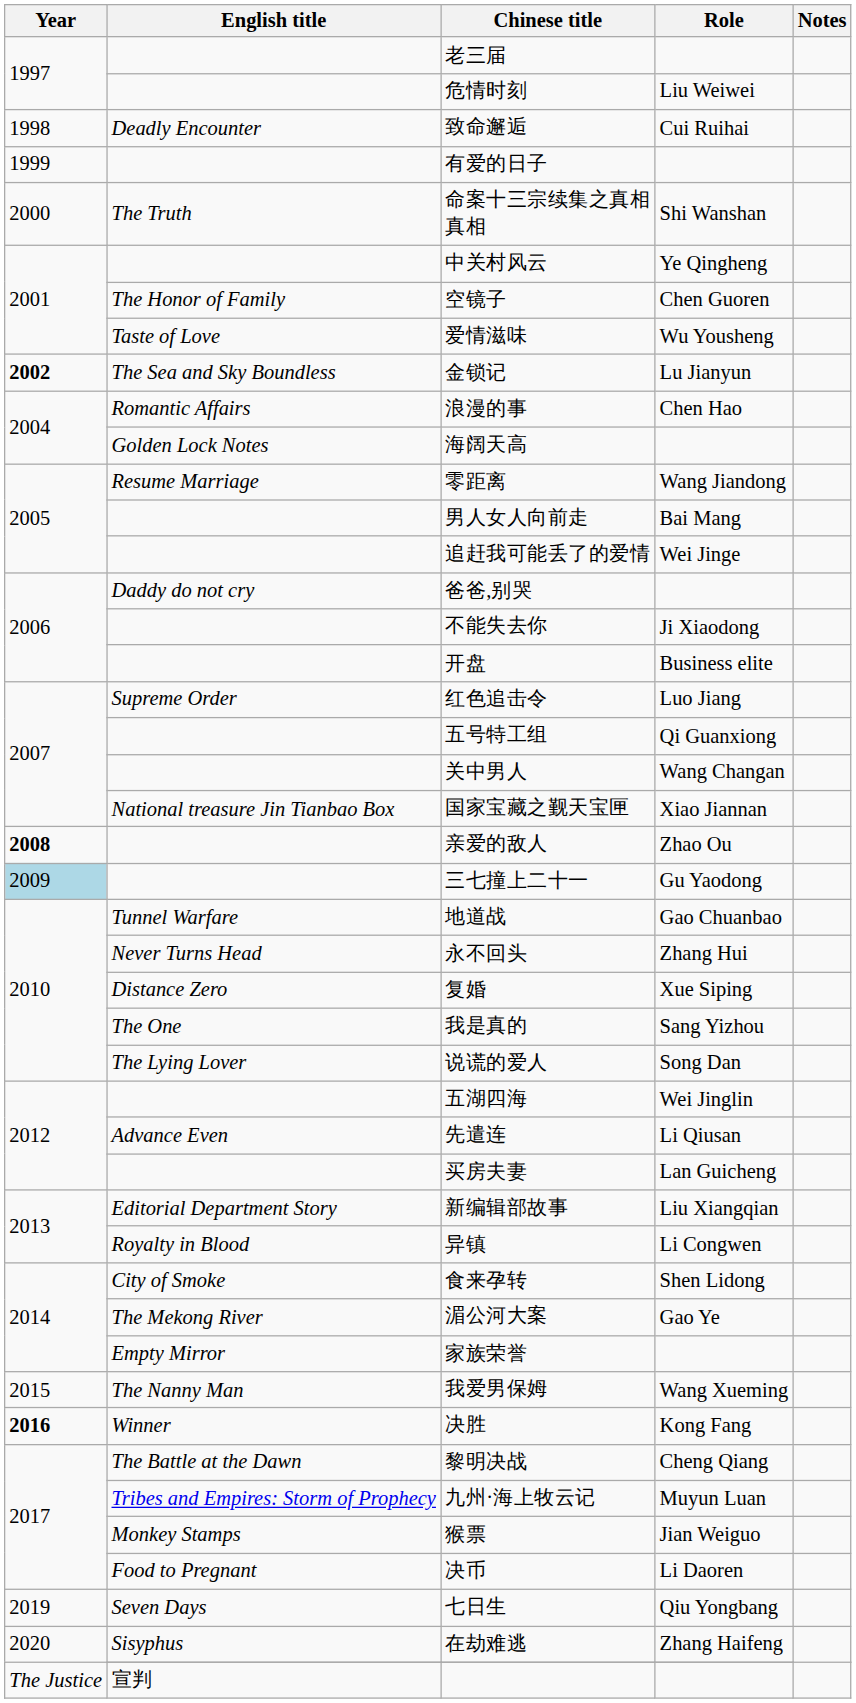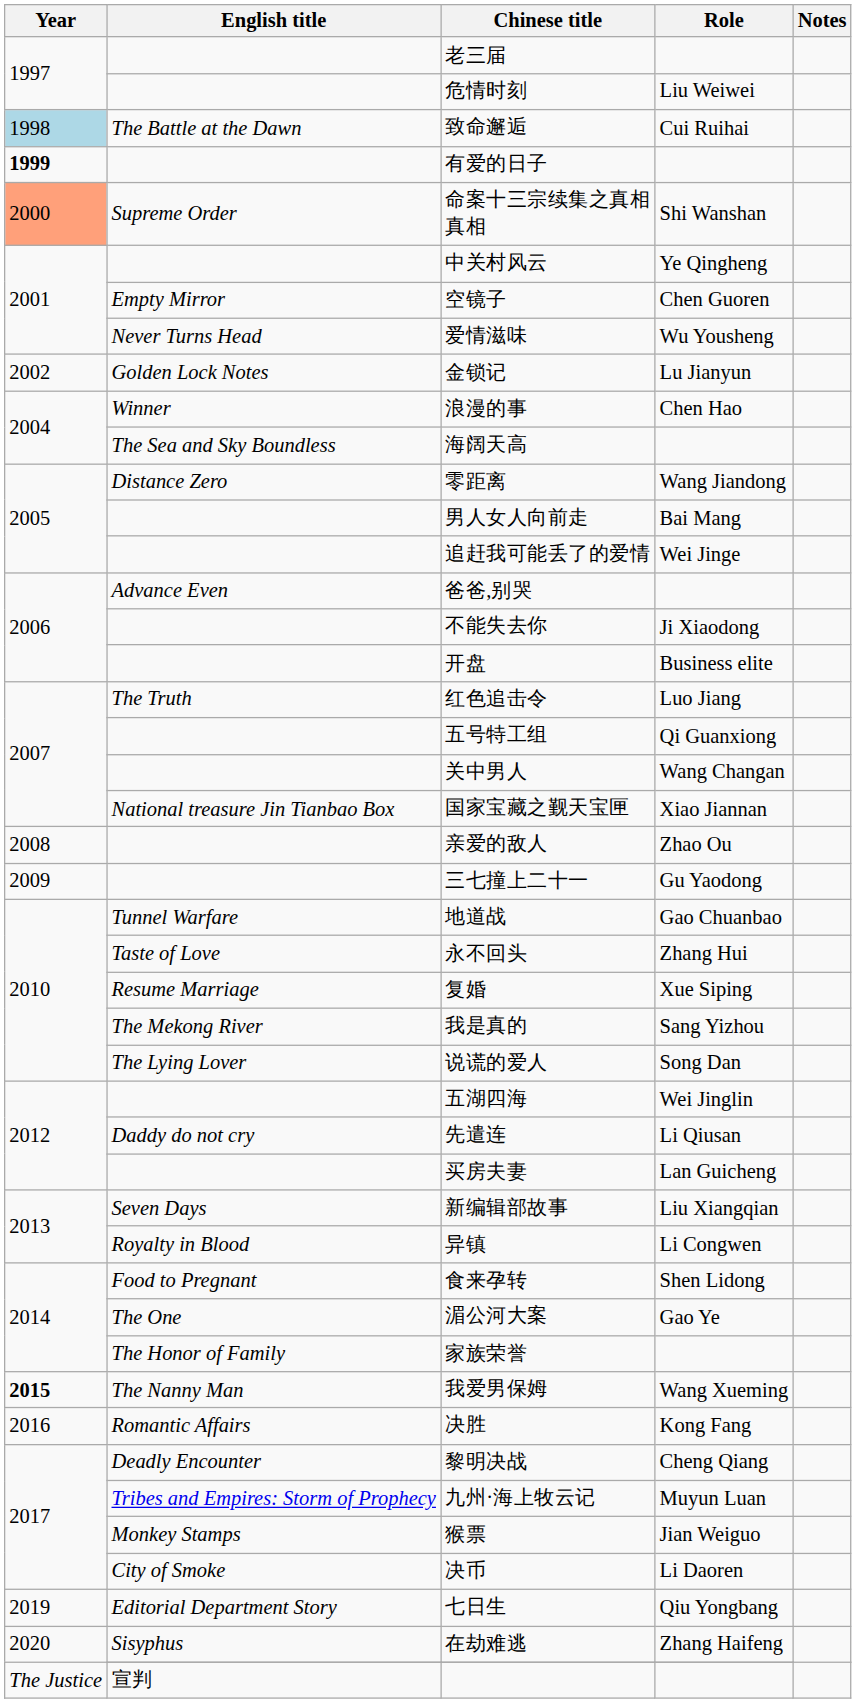(30, 127) no background -> (30, 127) lightblue background
(186, 127) Deadly Encounter -> (206, 127) The Battle at the Dawn
(30, 164) normal -> (30, 164) bold
(30, 213) no background -> (30, 213) lightsalmon background
(152, 213) The Truth -> (174, 213) Supreme Order
(198, 299) The Honor of Family -> (168, 299) Empty Mirror
(166, 336) Taste of Love -> (187, 336) Never Turns Head
(30, 372) bold -> (30, 372) normal
(224, 372) The Sea and Sky Boundless -> (190, 372) Golden Lock Notes
(181, 408) Romantic Affairs -> (141, 408) Winner
(190, 445) Golden Lock Notes -> (224, 445) The Sea and Sky Boundless
(185, 481) Resume Marriage -> (169, 481) Distance Zero
(183, 590) Daddy do not cry -> (170, 590) Advance Even
(174, 699) Supreme Order -> (152, 699) The Truth
(30, 844) bold -> (30, 844) normal
(30, 881) lightblue background -> (30, 881) no background
(187, 953) Never Turns Head -> (166, 953) Taste of Love
(169, 990) Distance Zero -> (185, 990) Resume Marriage
(146, 1026) The One -> (187, 1026) The Mekong River
(170, 1135) Advance Even -> (183, 1135) Daddy do not cry
(224, 1207) Editorial Department Story -> (159, 1207) Seven Days
(168, 1280) City of Smoke -> (184, 1280) Food to Pregnant
(187, 1316) The Mekong River -> (146, 1316) The One
(168, 1353) Empty Mirror -> (198, 1353) The Honor of Family
(30, 1389) normal -> (30, 1389) bold
(30, 1425) bold -> (30, 1425) normal
(141, 1425) Winner -> (181, 1425) Romantic Affairs
(206, 1462) The Battle at the Dawn -> (186, 1462) Deadly Encounter
(184, 1571) Food to Pregnant -> (168, 1571) City of Smoke
(159, 1607) Seven Days -> (224, 1607) Editorial Department Story
